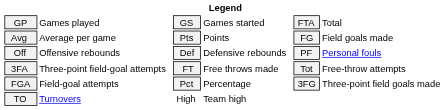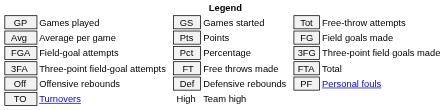(306, 22) FTA -> (305, 22) Tot
(332, 22) Total -> (364, 22) Free-throw attempts
rows swapped: (21, 84) <-> (17, 53)
(305, 68) Tot -> (306, 68) FTA
(364, 68) Free-throw attempts -> (332, 68) Total
